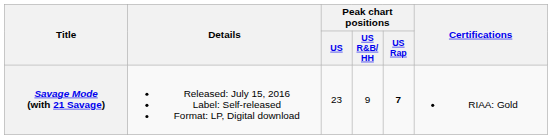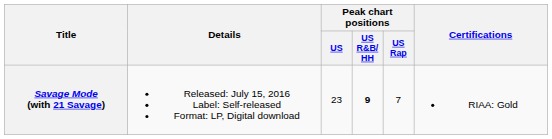(367, 99) normal -> (367, 99) bold
(398, 99) bold -> (398, 99) normal
